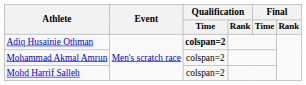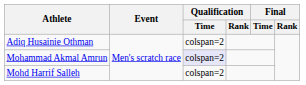(205, 42) bold -> (205, 42) normal
(205, 58) no background -> (205, 58) lavender background
